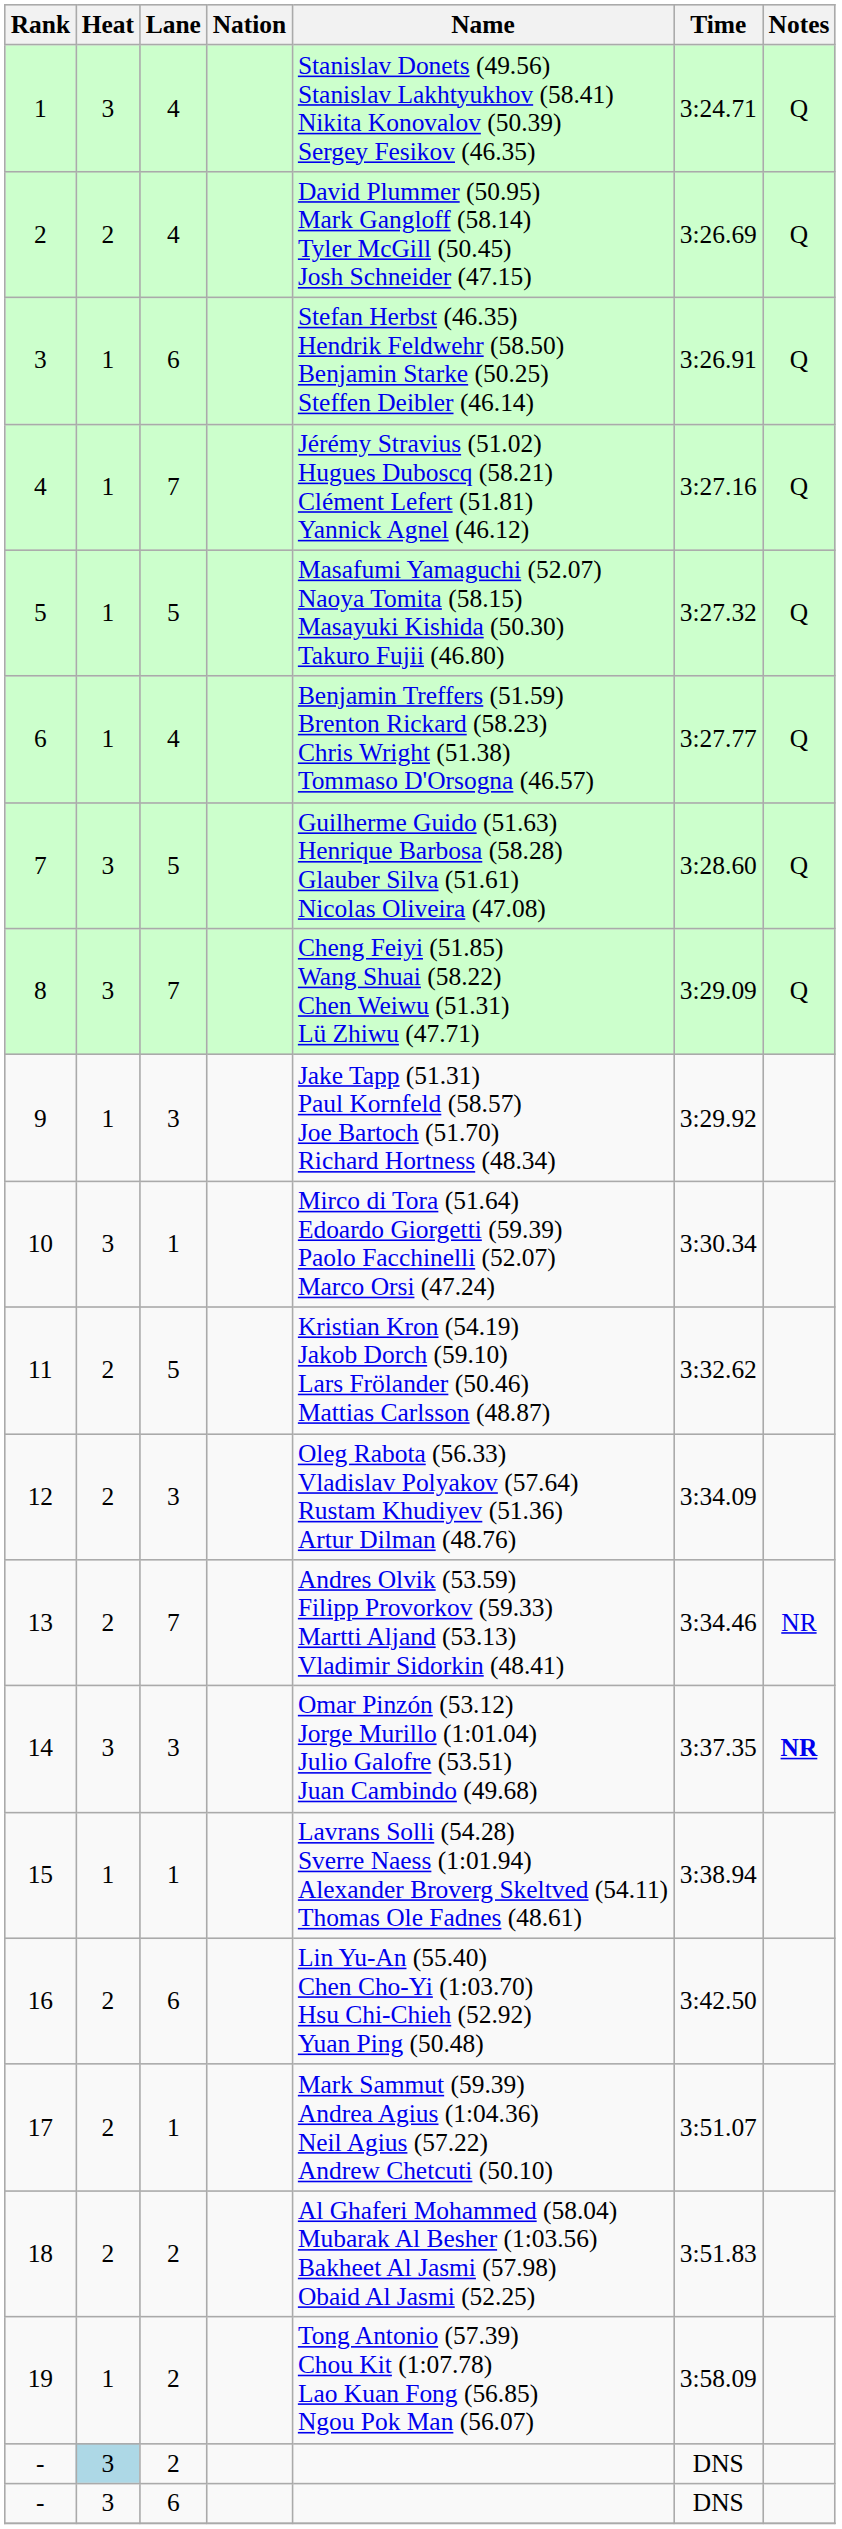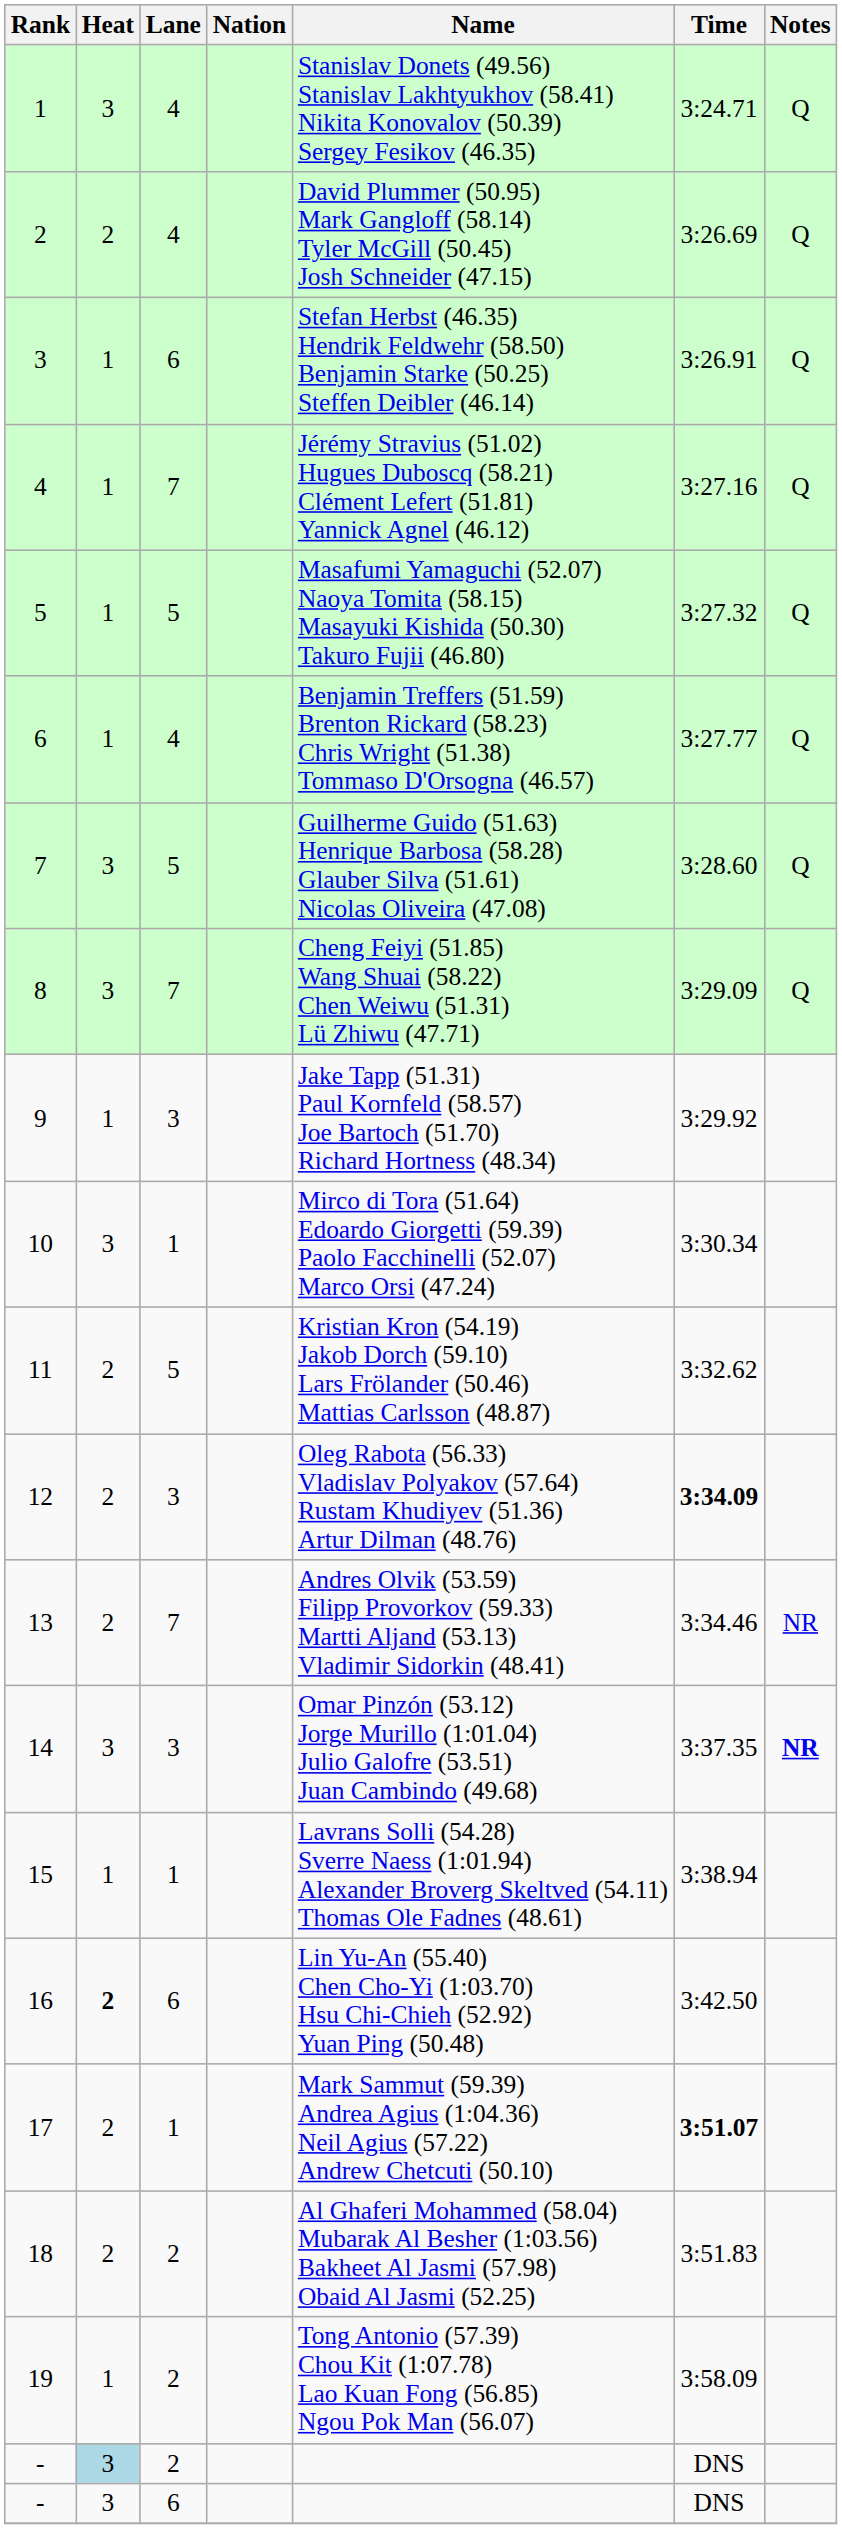(718, 1496) normal -> (719, 1496) bold
(108, 2001) normal -> (108, 2001) bold
(718, 2127) normal -> (719, 2127) bold
